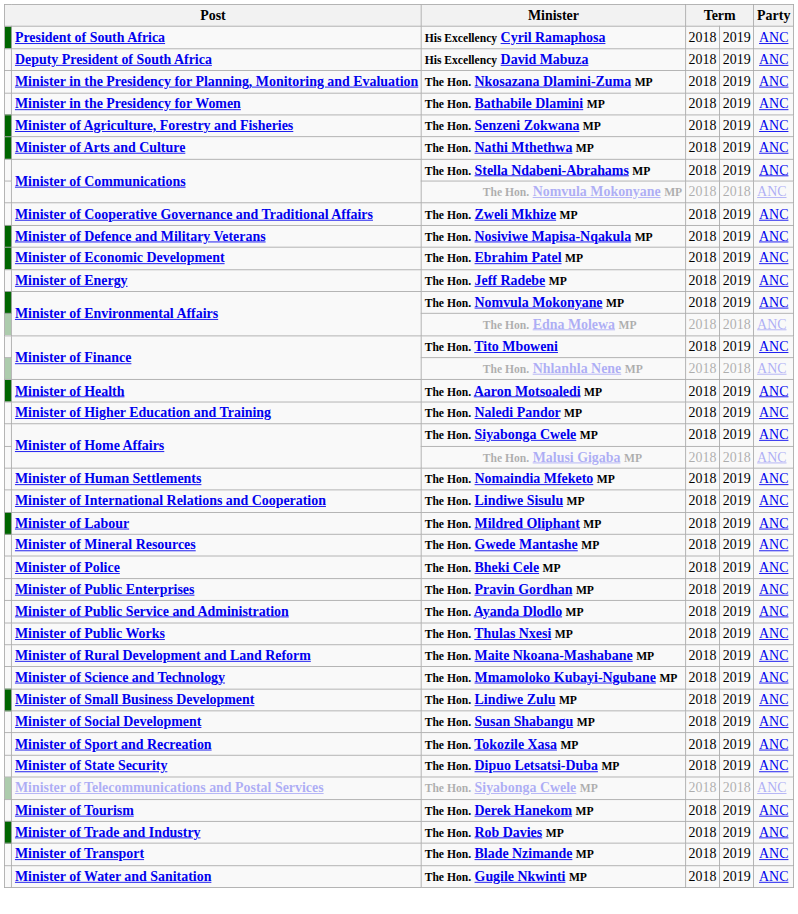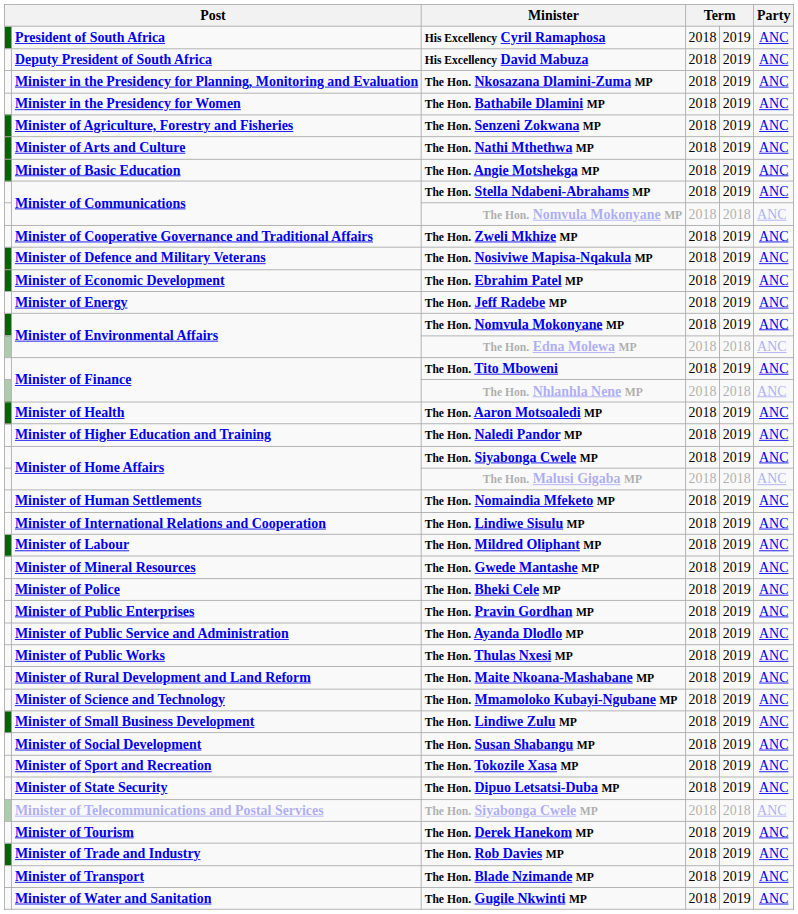+ row: (98, 170)
